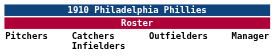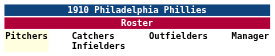(27, 36) no background -> (27, 36) lightyellow background
